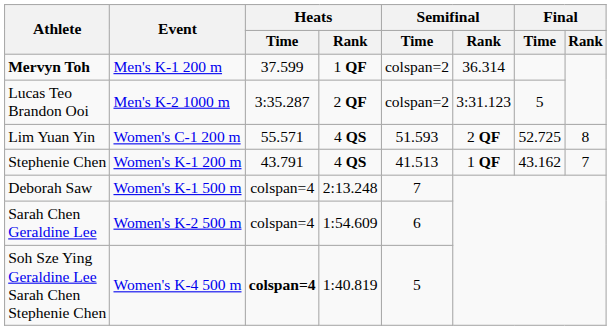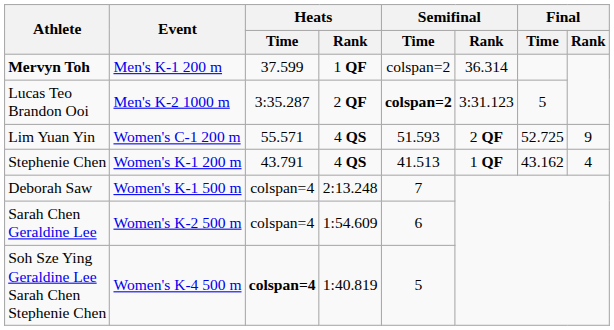(417, 102) normal -> (418, 102) bold
(585, 137) 8 -> (588, 137) 9
(585, 162) 7 -> (588, 162) 4
